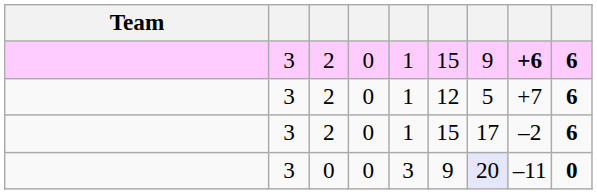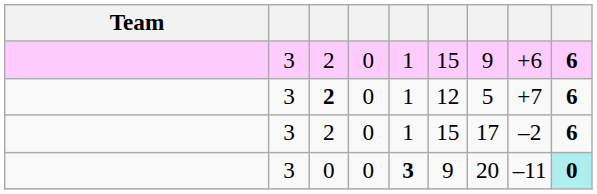(530, 59) bold -> (530, 59) normal
(329, 96) normal -> (329, 96) bold
(408, 170) normal -> (408, 170) bold
(487, 170) lavender background -> (487, 170) no background
(572, 170) no background -> (572, 170) paleturquoise background
